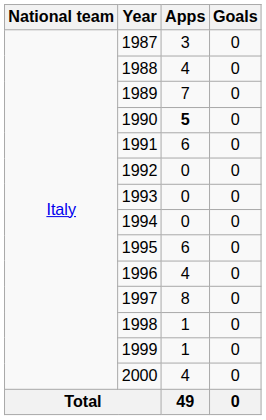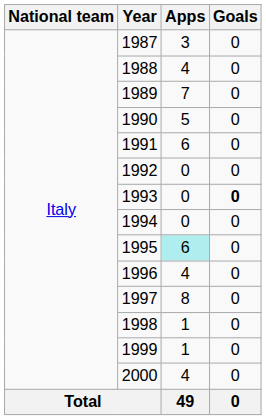(185, 119) bold -> (185, 119) normal
(235, 196) normal -> (235, 196) bold
(185, 247) no background -> (185, 247) paleturquoise background
